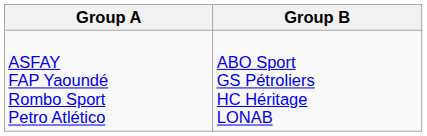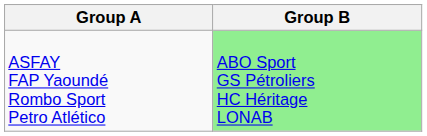(266, 90) no background -> (266, 90) lightgreen background
